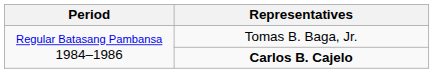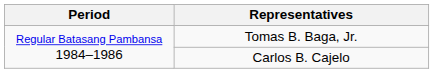(301, 57) bold -> (301, 57) normal
